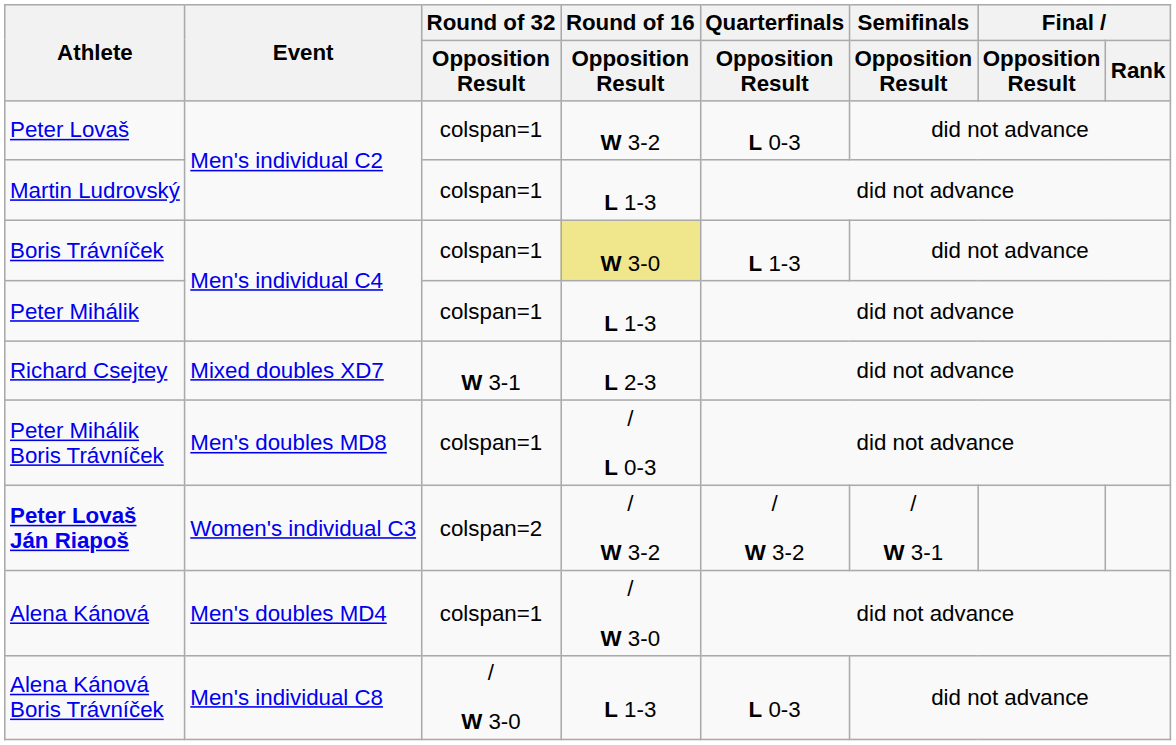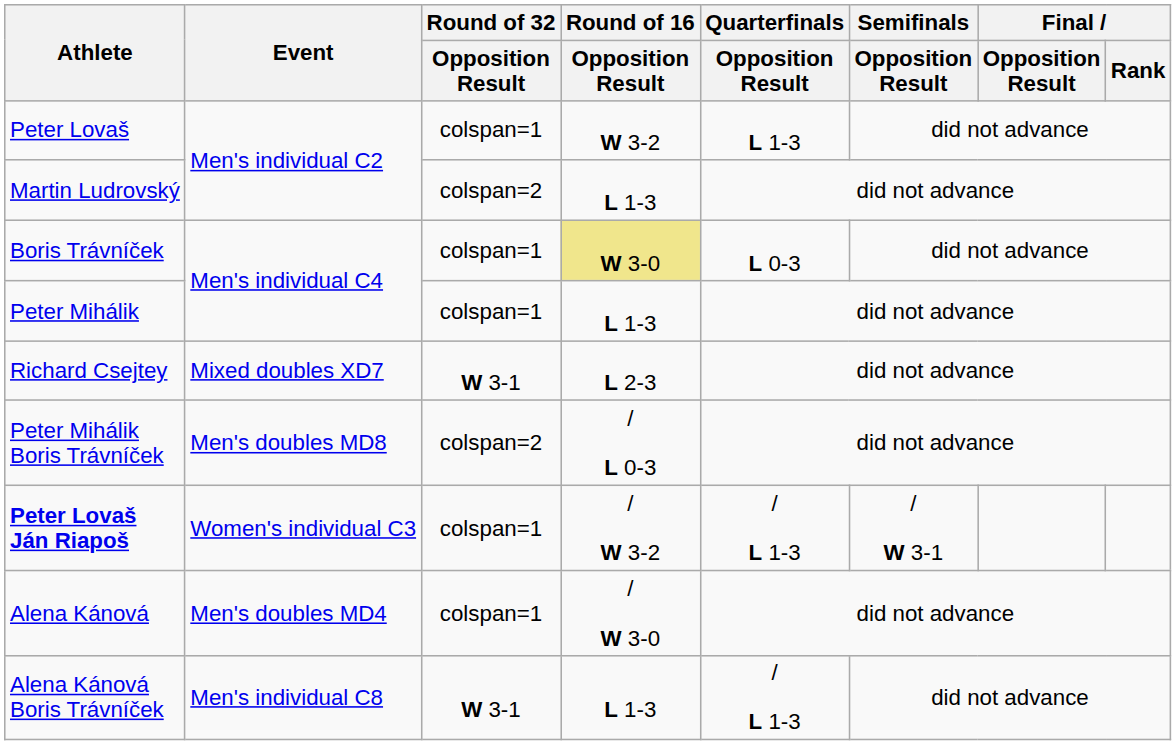(775, 143) L 0-3 -> (775, 143) L 1-3
(491, 191) colspan=1 -> (491, 191) colspan=2
(775, 263) L 1-3 -> (775, 263) L 0-3
(491, 443) colspan=1 -> (491, 443) colspan=2
(491, 528) colspan=2 -> (491, 528) colspan=1
(775, 528) / W 3-2 -> (775, 528) / L 1-3
(491, 698) / W 3-0 -> (491, 710) W 3-1
(775, 710) L 0-3 -> (775, 698) / L 1-3
